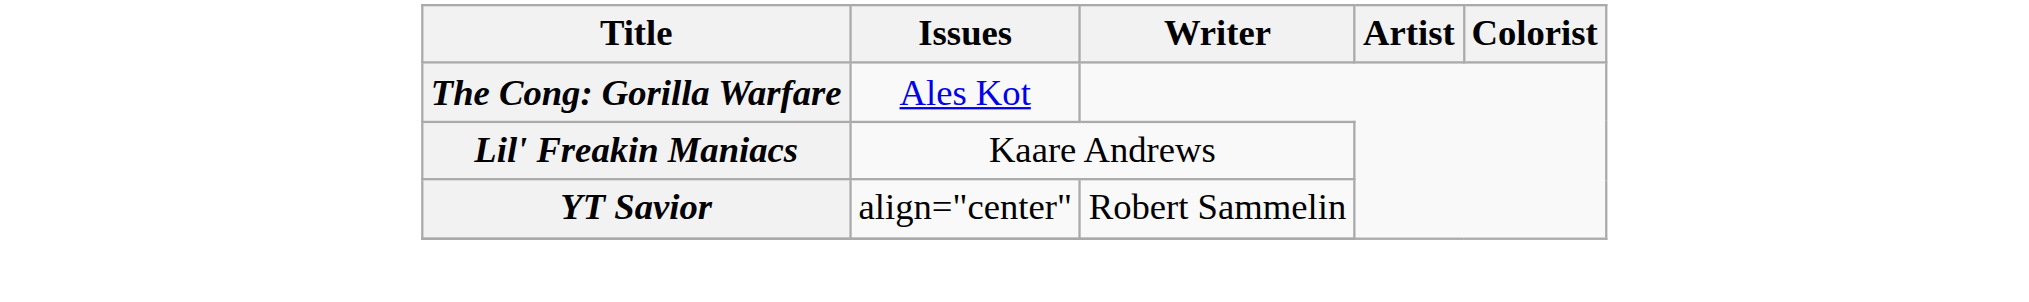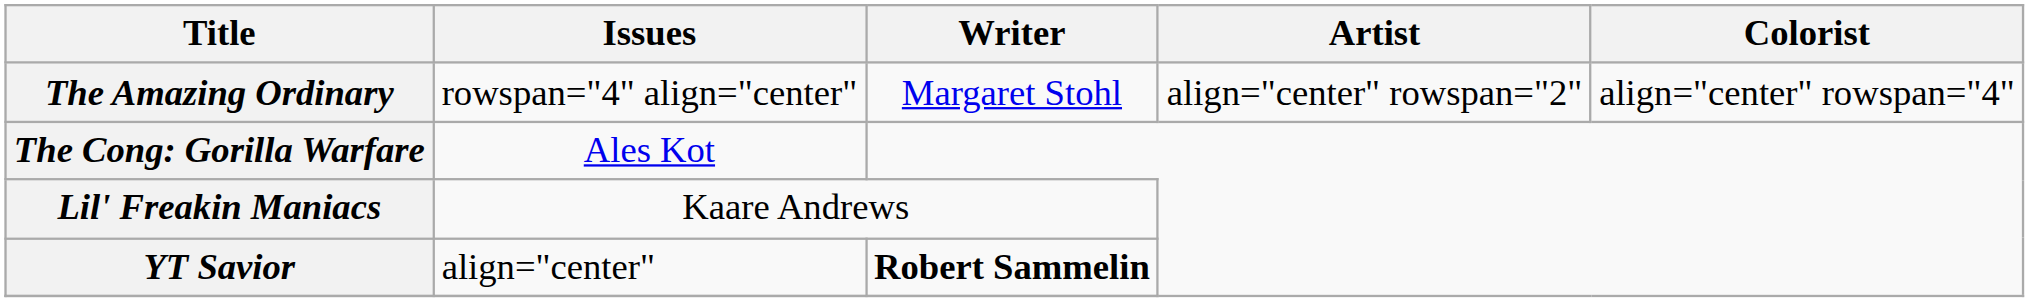+ row: (219, 91)
(1217, 207) normal -> (1012, 265) bold
